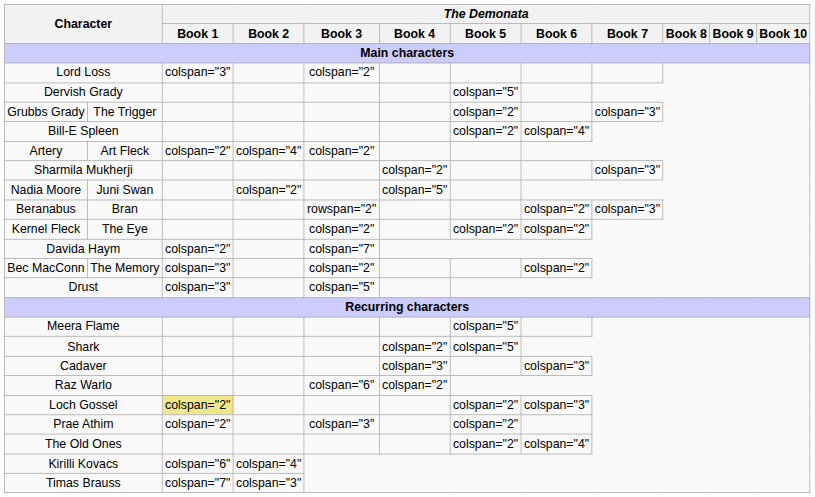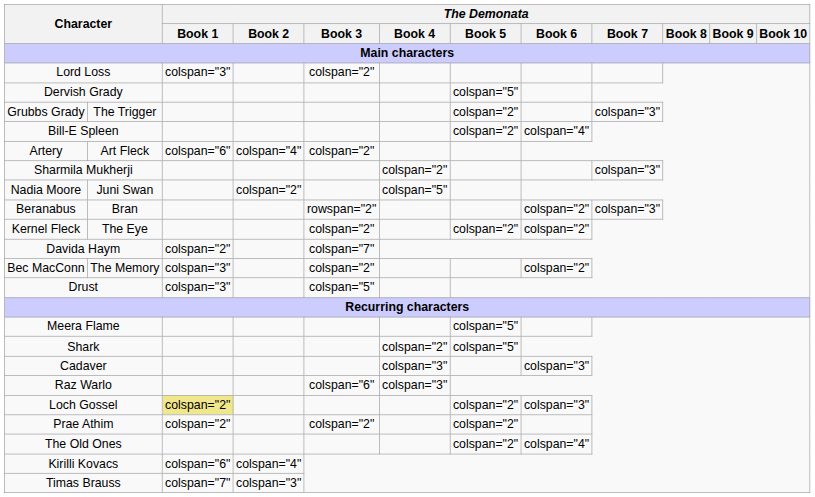(198, 151) colspan="2" -> (198, 151) colspan="6"
(415, 385) colspan="2" -> (415, 385) colspan="3"
(342, 424) colspan="3" -> (342, 424) colspan="2"
